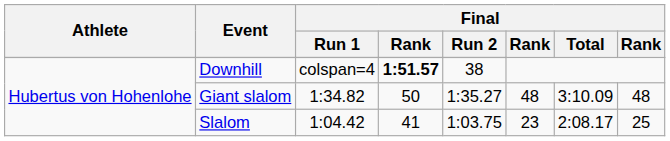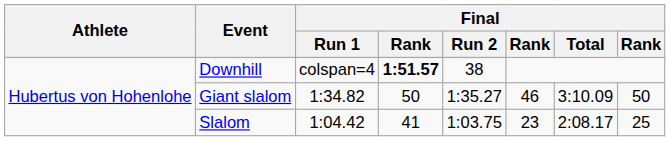(530, 97) 48 -> (530, 97) 46
(641, 97) 48 -> (641, 97) 50
